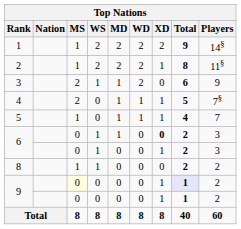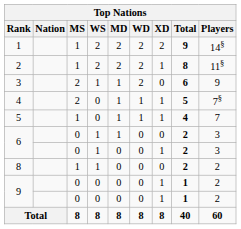(162, 134) bold -> (162, 134) normal
(77, 183) lightyellow background -> (77, 183) no background
(185, 183) lavender background -> (185, 183) no background
